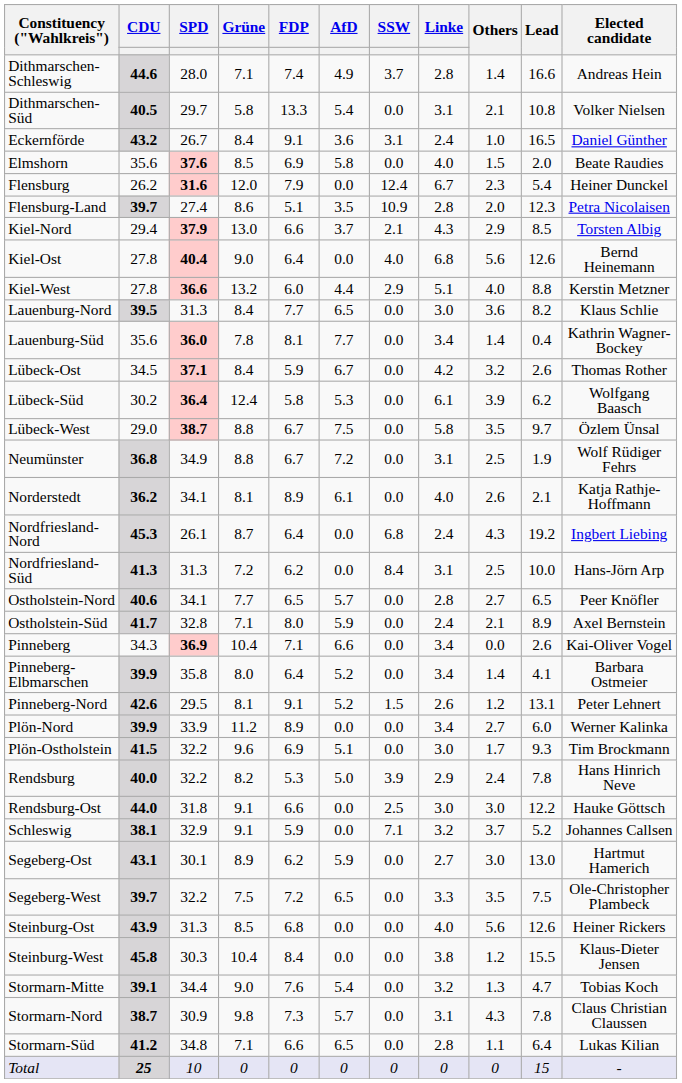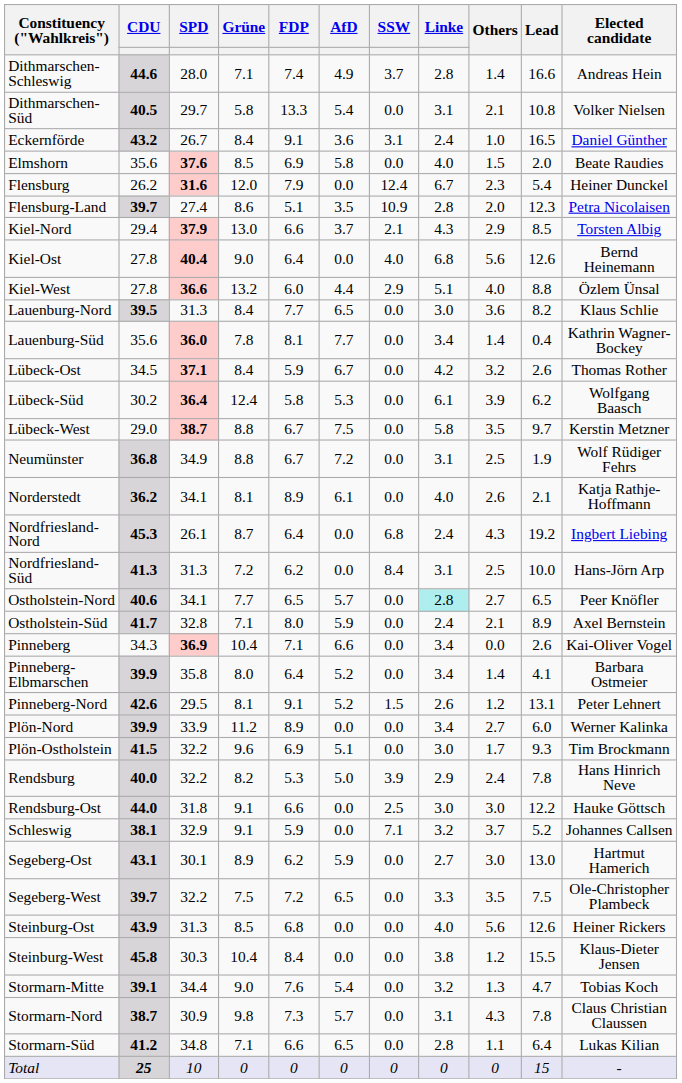(619, 289) Kerstin Metzner -> (619, 289) Özlem Ünsal
(619, 430) Özlem Ünsal -> (619, 430) Kerstin Metzner
(444, 601) no background -> (444, 601) paleturquoise background
